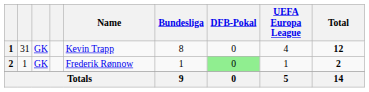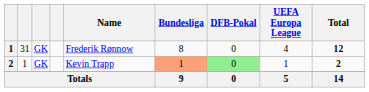(90, 48) Kevin Trapp -> (99, 48) Frederik Rønnow
(99, 64) Frederik Rønnow -> (90, 64) Kevin Trapp
(181, 64) no background -> (181, 64) lightsalmon background
